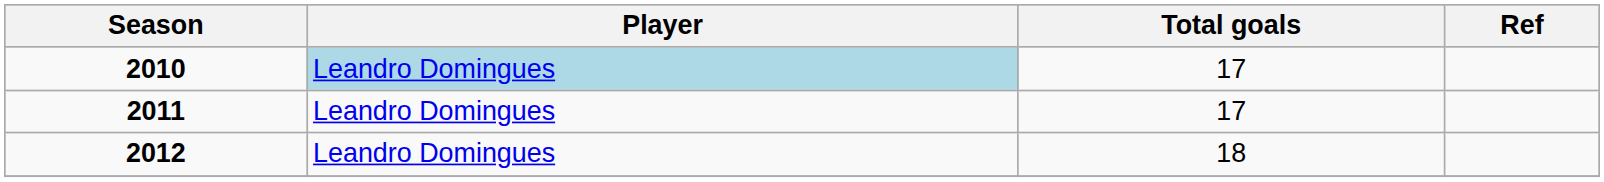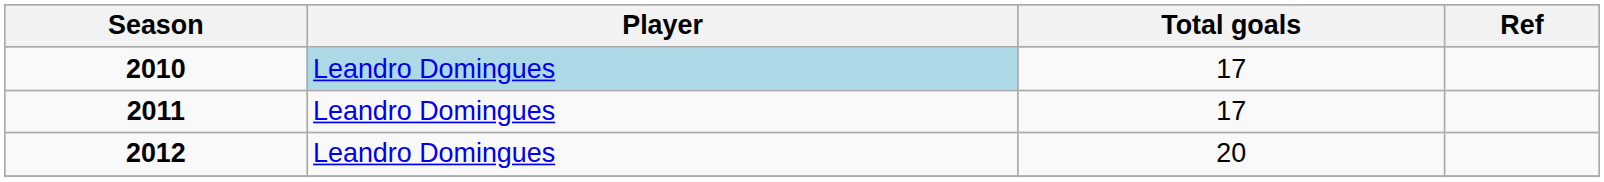(1231, 153) 18 -> (1231, 153) 20
